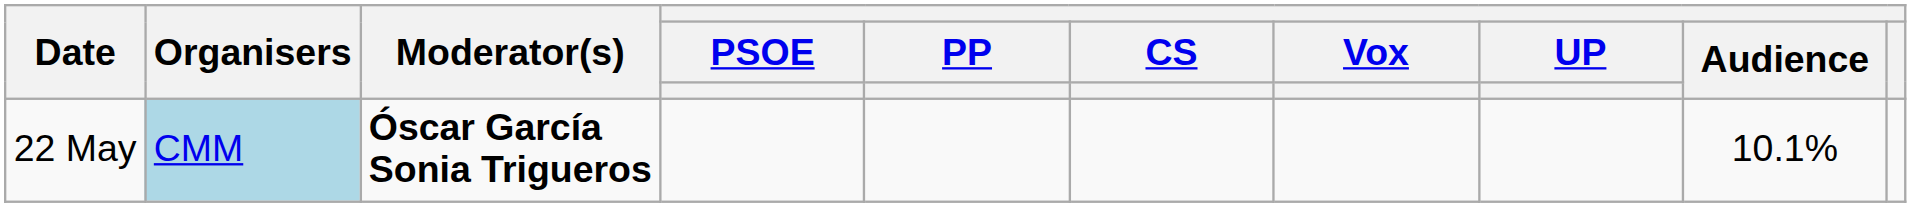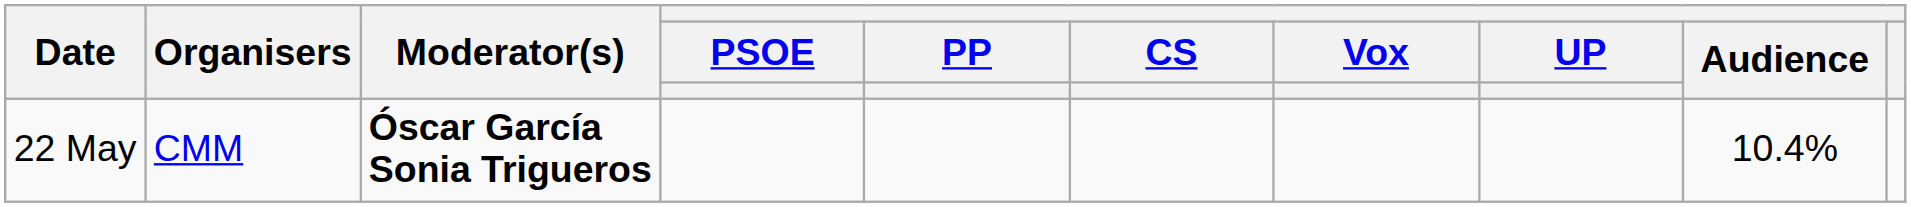(199, 149) lightblue background -> (199, 149) no background
(1785, 149) 10.1% -> (1785, 149) 10.4%
